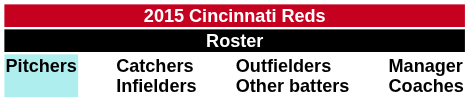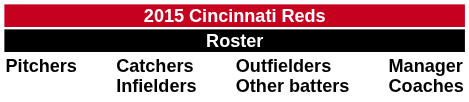(41, 66) paleturquoise background -> (41, 66) no background
